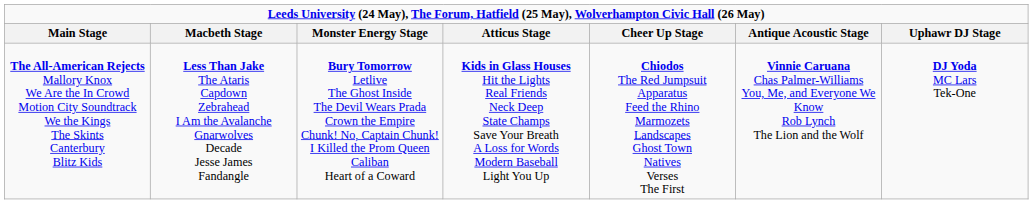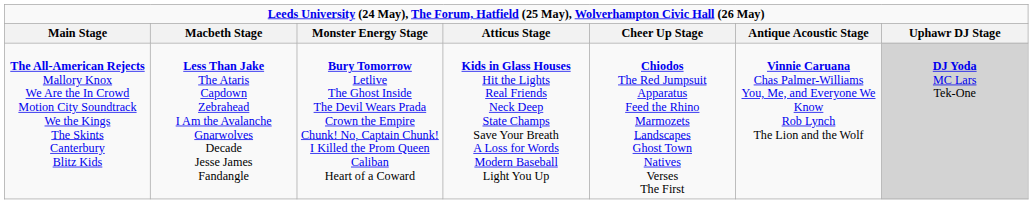(955, 80) no background -> (955, 80) lightgrey background
